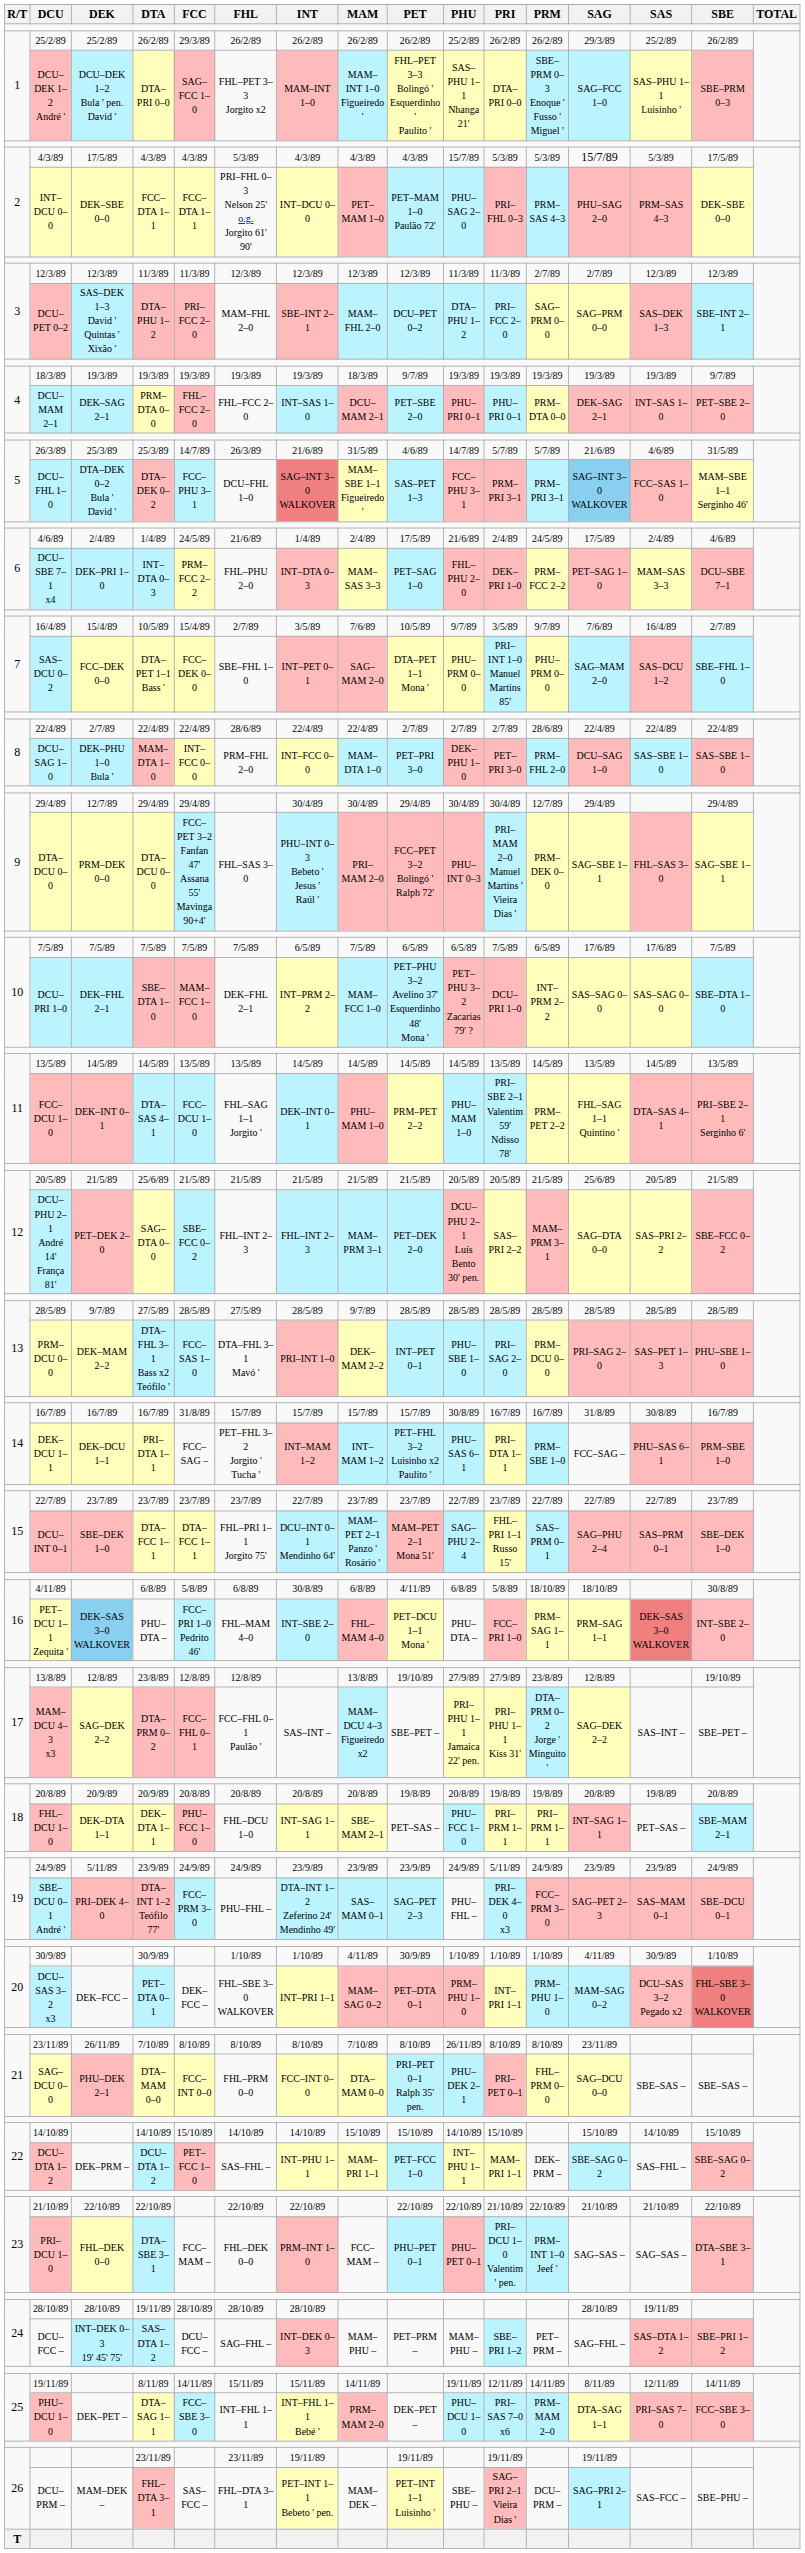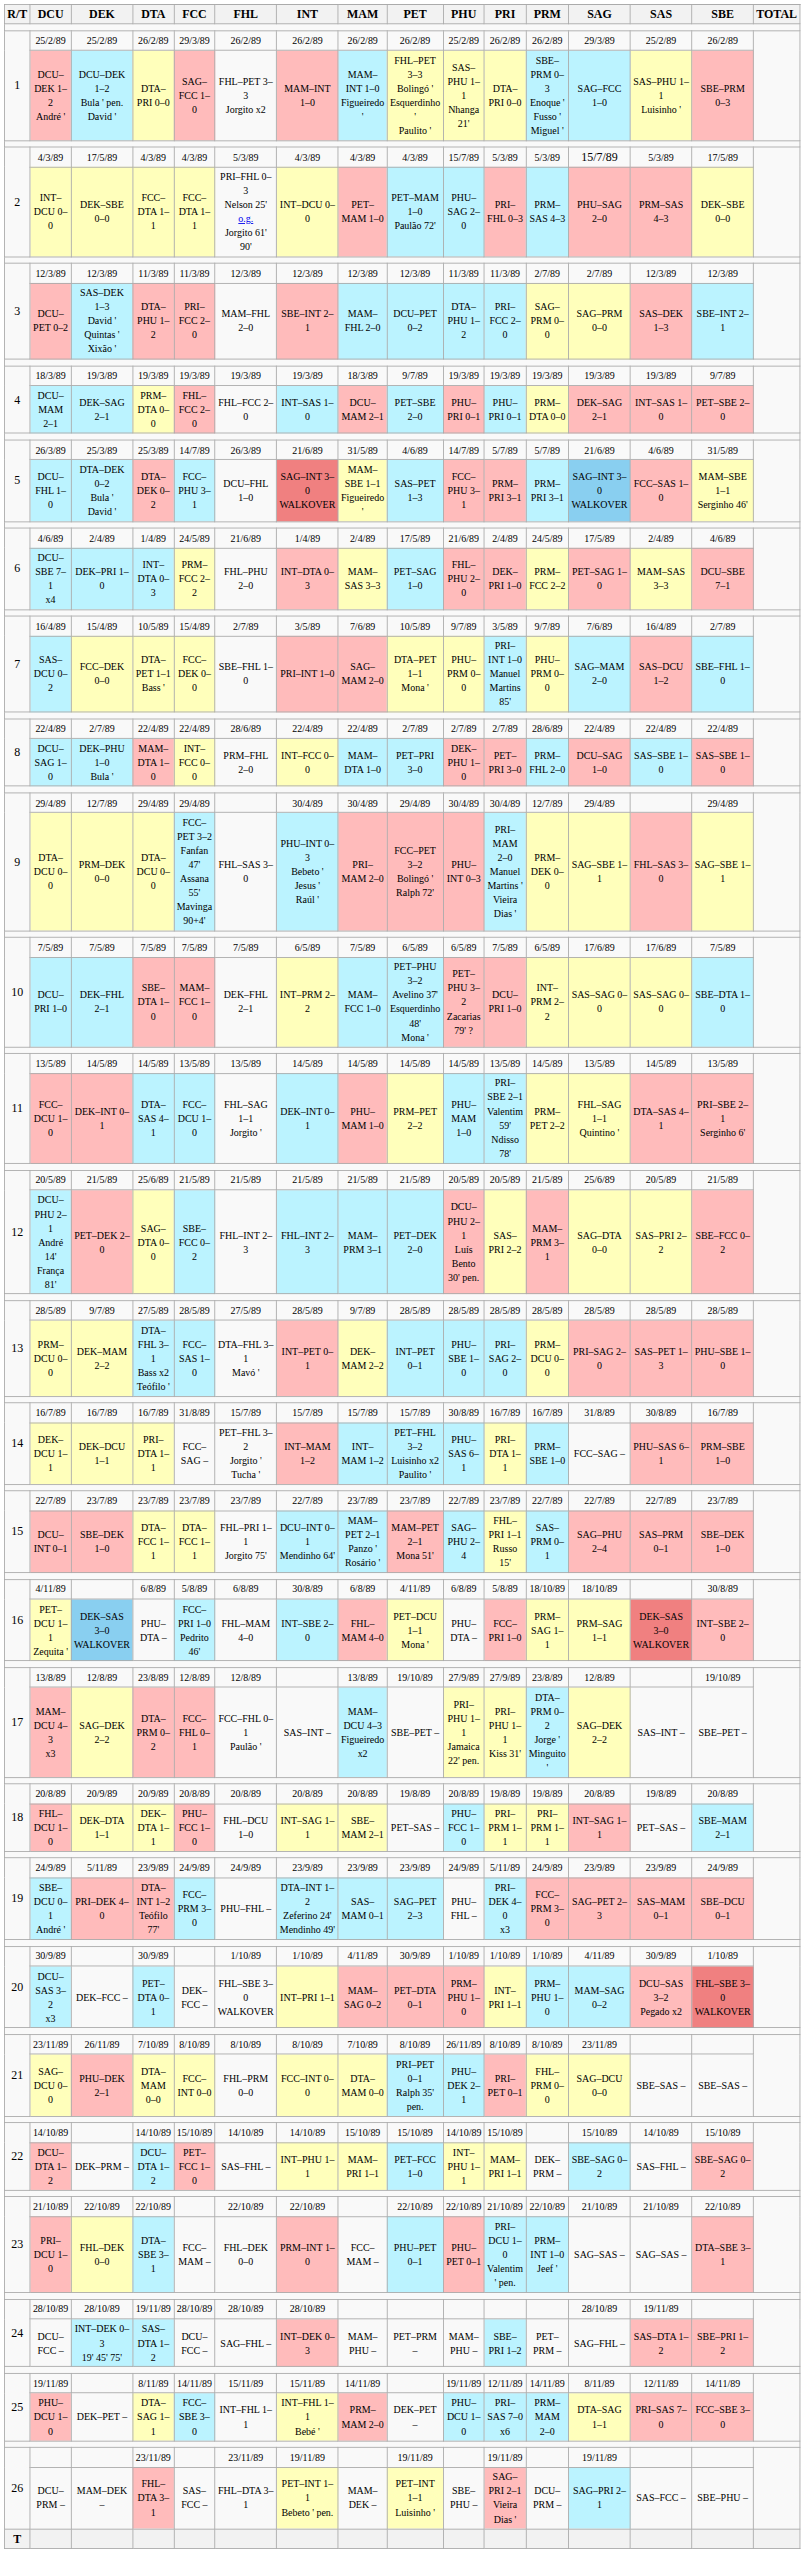(307, 674) INT–PET 0–1 -> (307, 674) PRI–INT 1–0
(307, 1358) PRI–INT 1–0 -> (307, 1358) INT–PET 0–1
